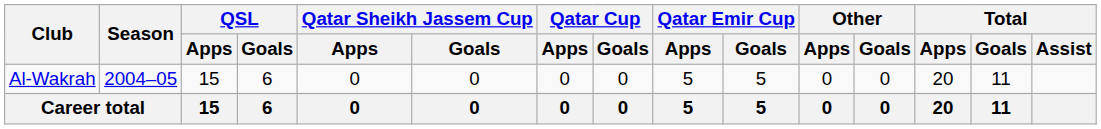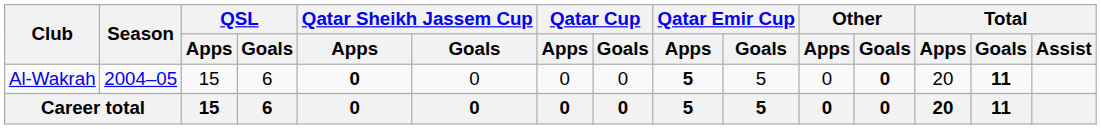(355, 78) normal -> (355, 78) bold
(688, 78) normal -> (688, 78) bold
(885, 78) normal -> (885, 78) bold
(1001, 78) normal -> (1001, 78) bold
